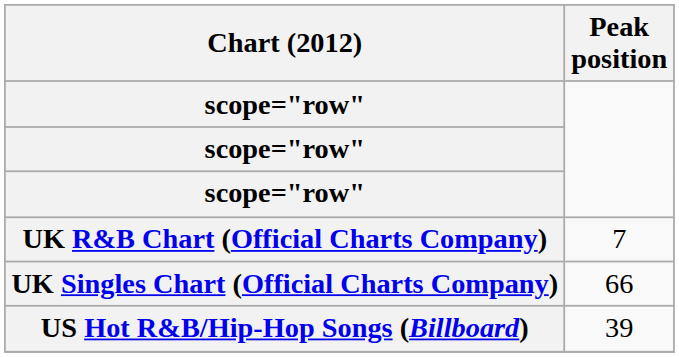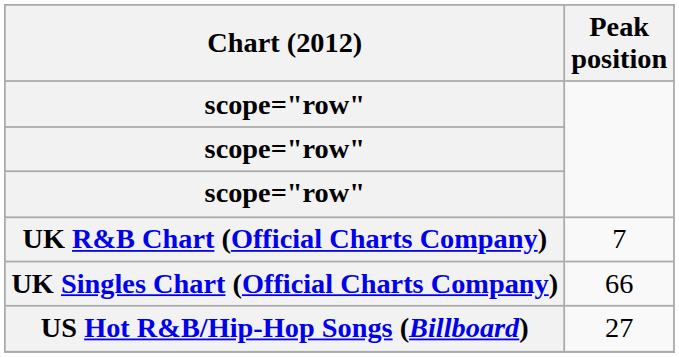(619, 328) 39 -> (619, 328) 27
